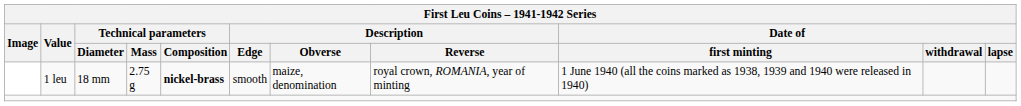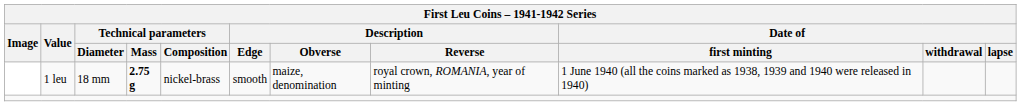(139, 79) normal -> (139, 79) bold
(194, 79) bold -> (192, 79) normal
